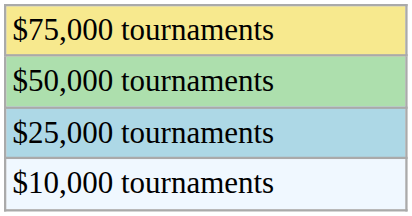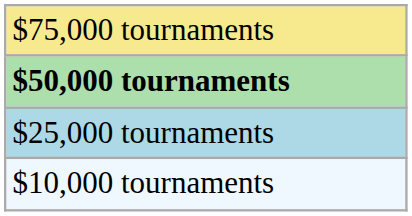(143, 80) normal -> (151, 80) bold
